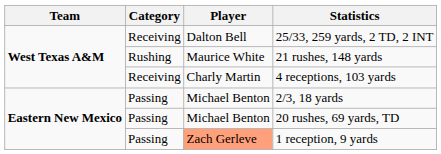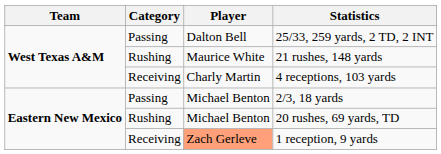(154, 36) Receiving -> (148, 36) Passing
(148, 118) Passing -> (150, 118) Rushing
(148, 139) Passing -> (154, 139) Receiving
